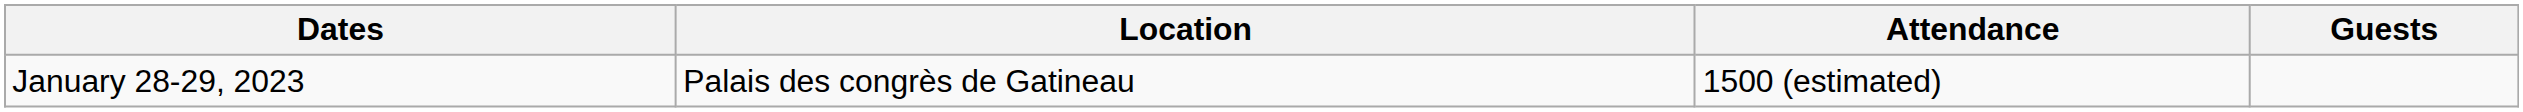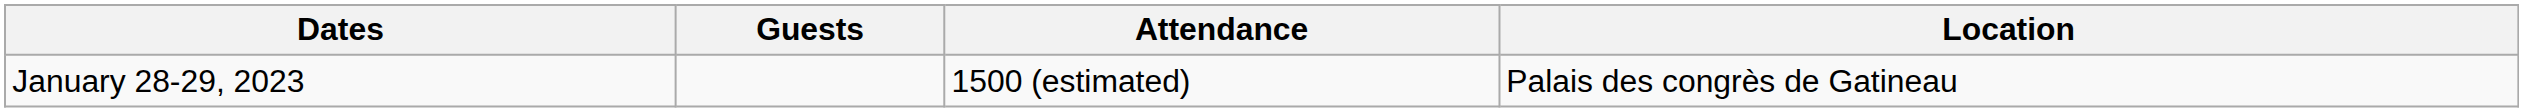columns swapped: (1186, 29) <-> (2384, 29)
